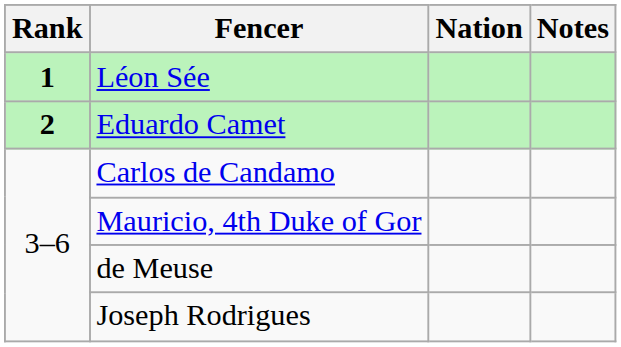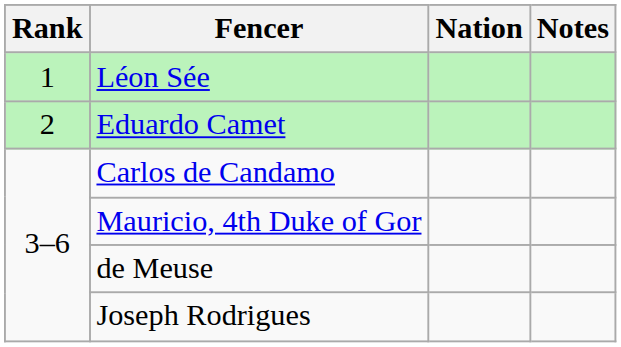(47, 76) bold -> (47, 76) normal
(47, 124) bold -> (47, 124) normal
